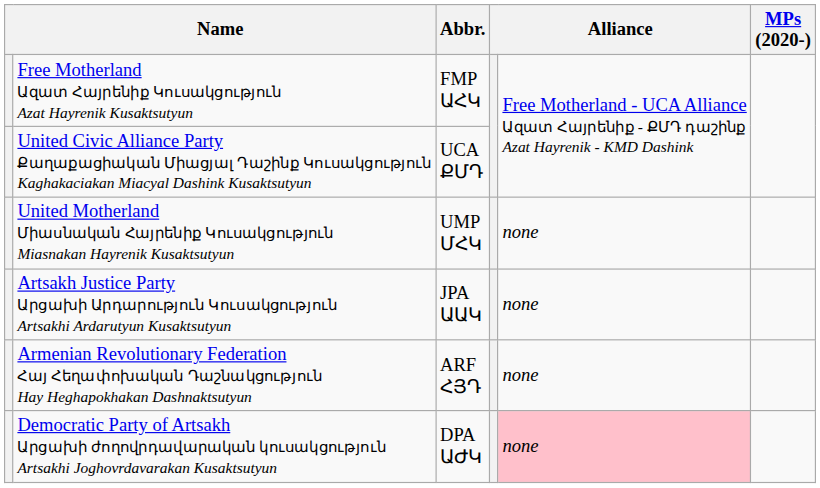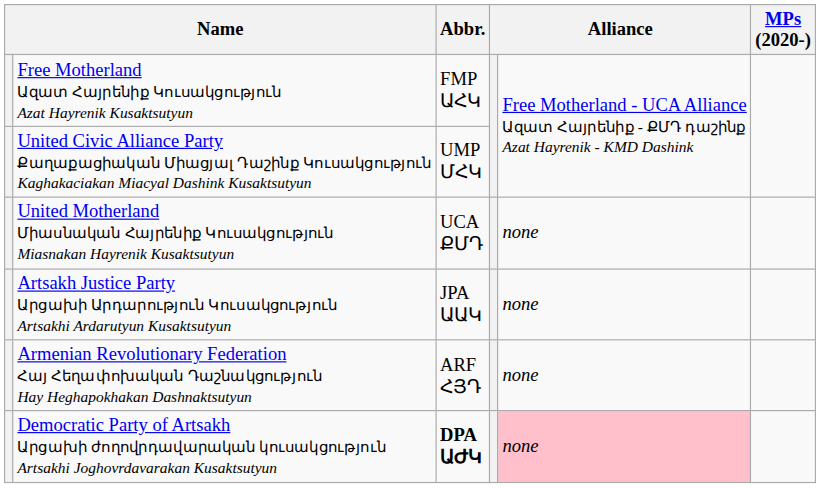(462, 161) UCA ՔՄԴ -> (461, 161) UMP ՄՀԿ
(461, 232) UMP ՄՀԿ -> (462, 232) UCA ՔՄԴ
(461, 446) normal -> (461, 446) bold
